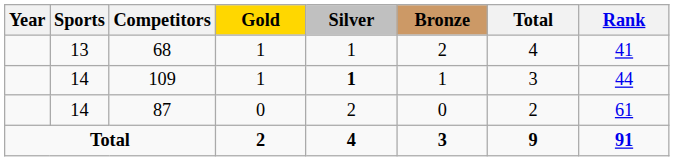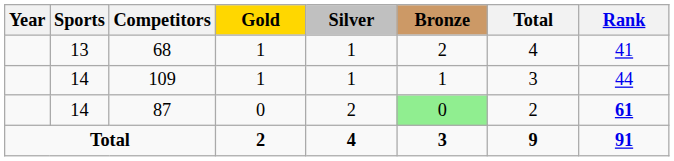(351, 80) bold -> (351, 80) normal
(442, 110) no background -> (442, 110) lightgreen background
(624, 110) normal -> (624, 110) bold
